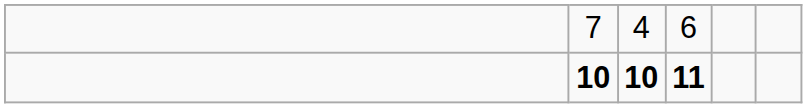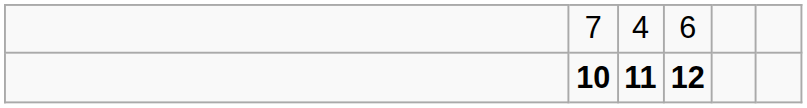(641, 77) 10 -> (640, 77) 11
(688, 77) 11 -> (688, 77) 12
